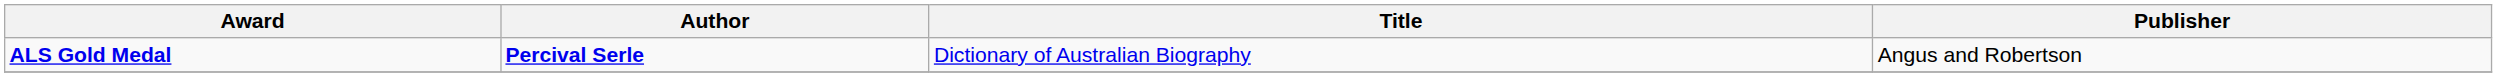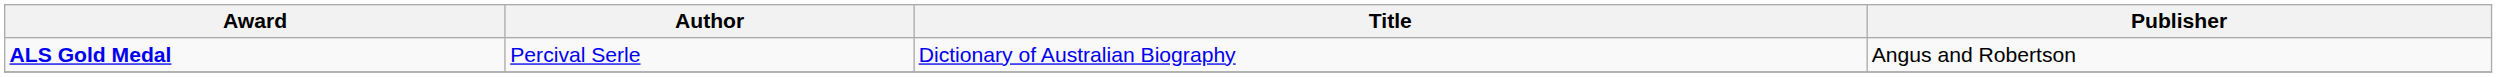(575, 54) bold -> (575, 54) normal
